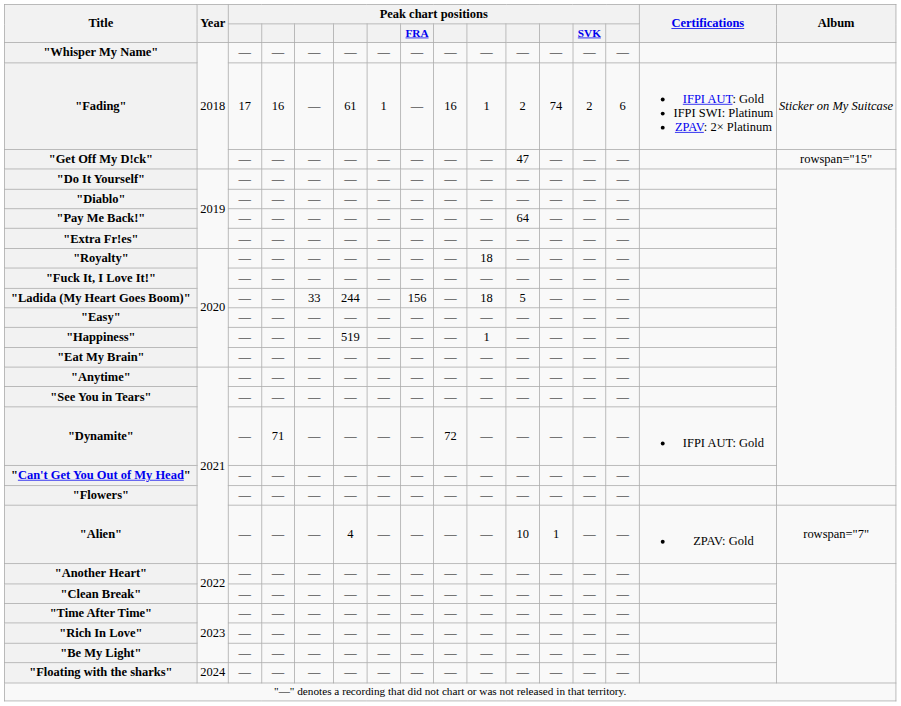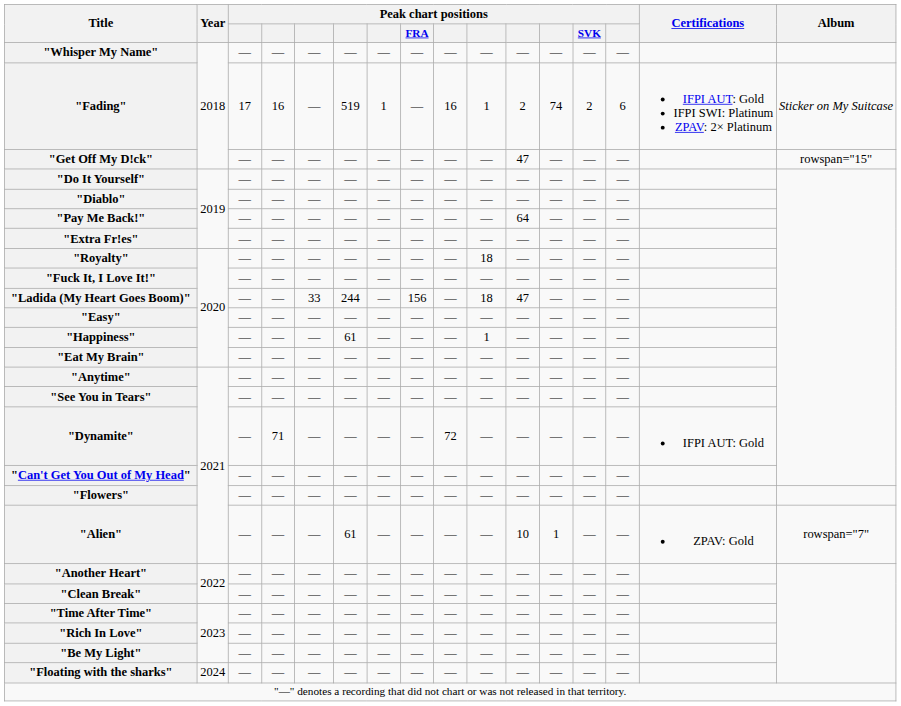(350, 106) 61 -> (350, 106) 519
(523, 297) 5 -> (523, 297) 47
(350, 337) 519 -> (350, 337) 61
(350, 534) 4 -> (350, 534) 61
